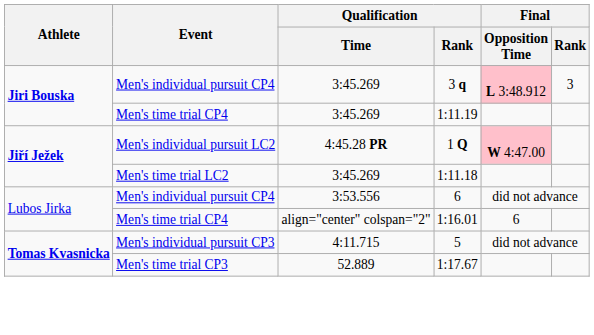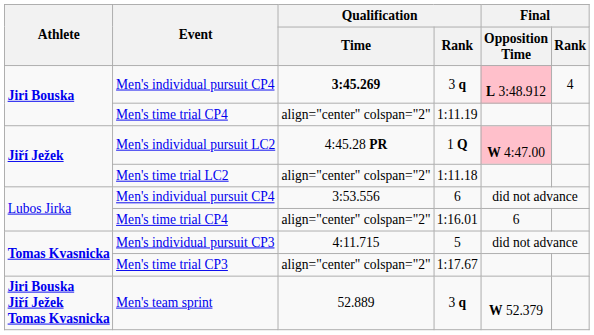(356, 84) normal -> (356, 84) bold
(570, 84) 3 -> (570, 84) 4
(356, 114) 3:45.269 -> (356, 114) align="center" colspan="2"
(356, 175) 3:45.269 -> (356, 175) align="center" colspan="2"
(356, 264) 52.889 -> (356, 264) align="center" colspan="2"
+ row: (164, 303)
